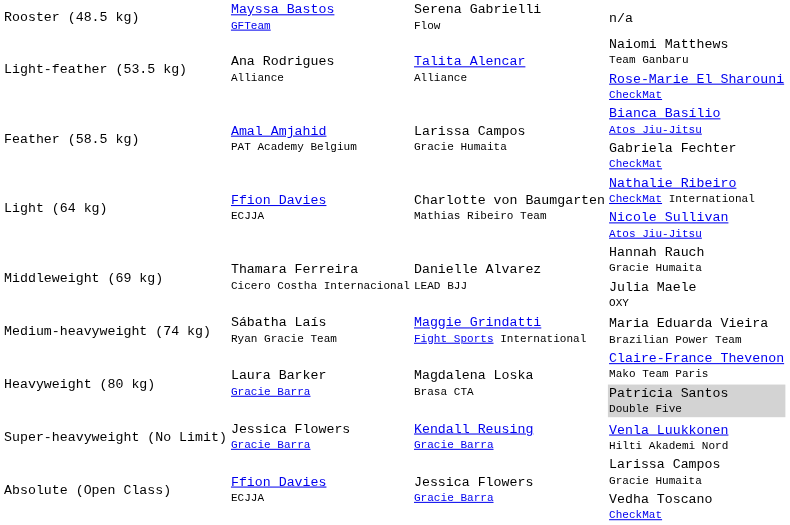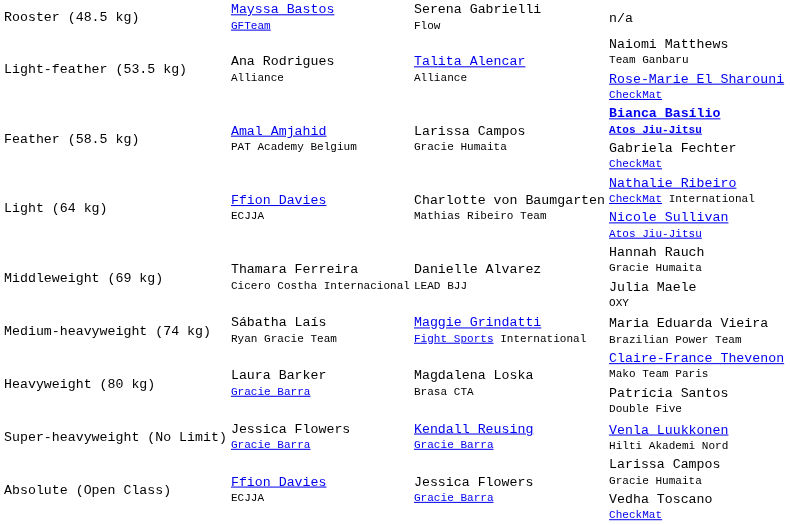(665, 121) normal -> (665, 121) bold
(669, 400) lightgrey background -> (669, 400) no background
